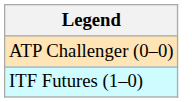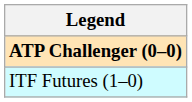(91, 51) normal -> (95, 51) bold
